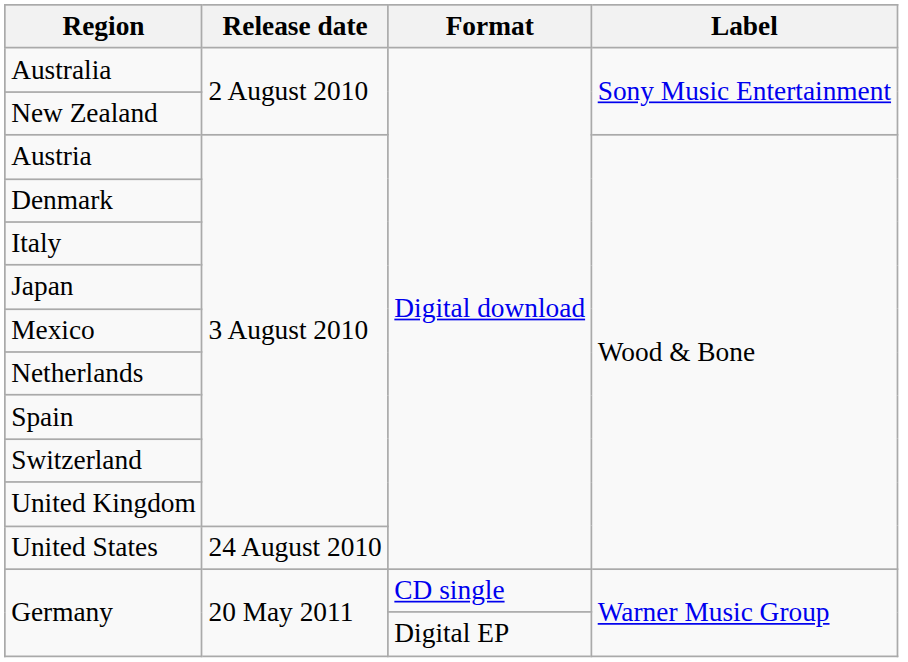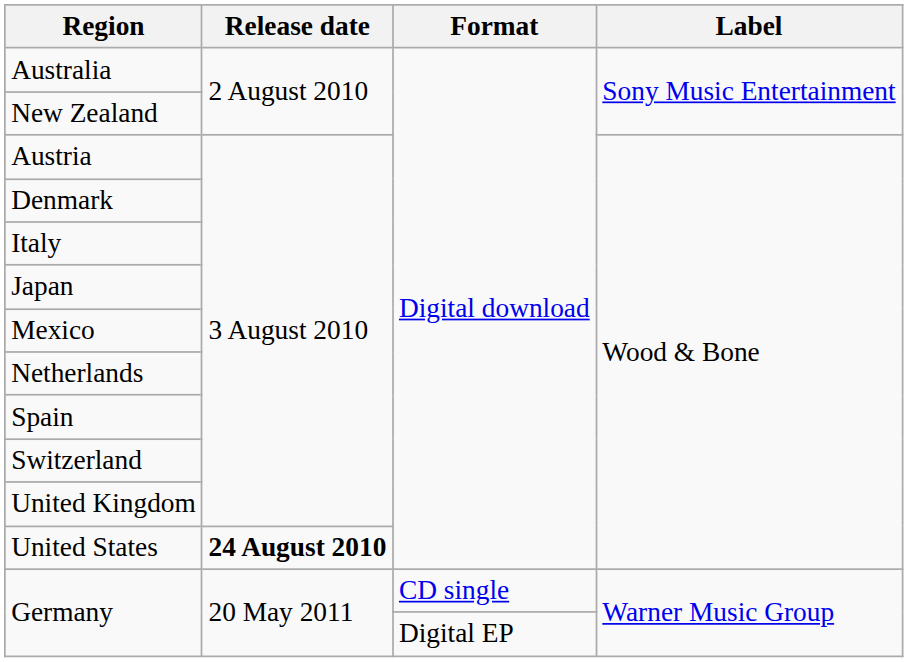(295, 546) normal -> (297, 546) bold
